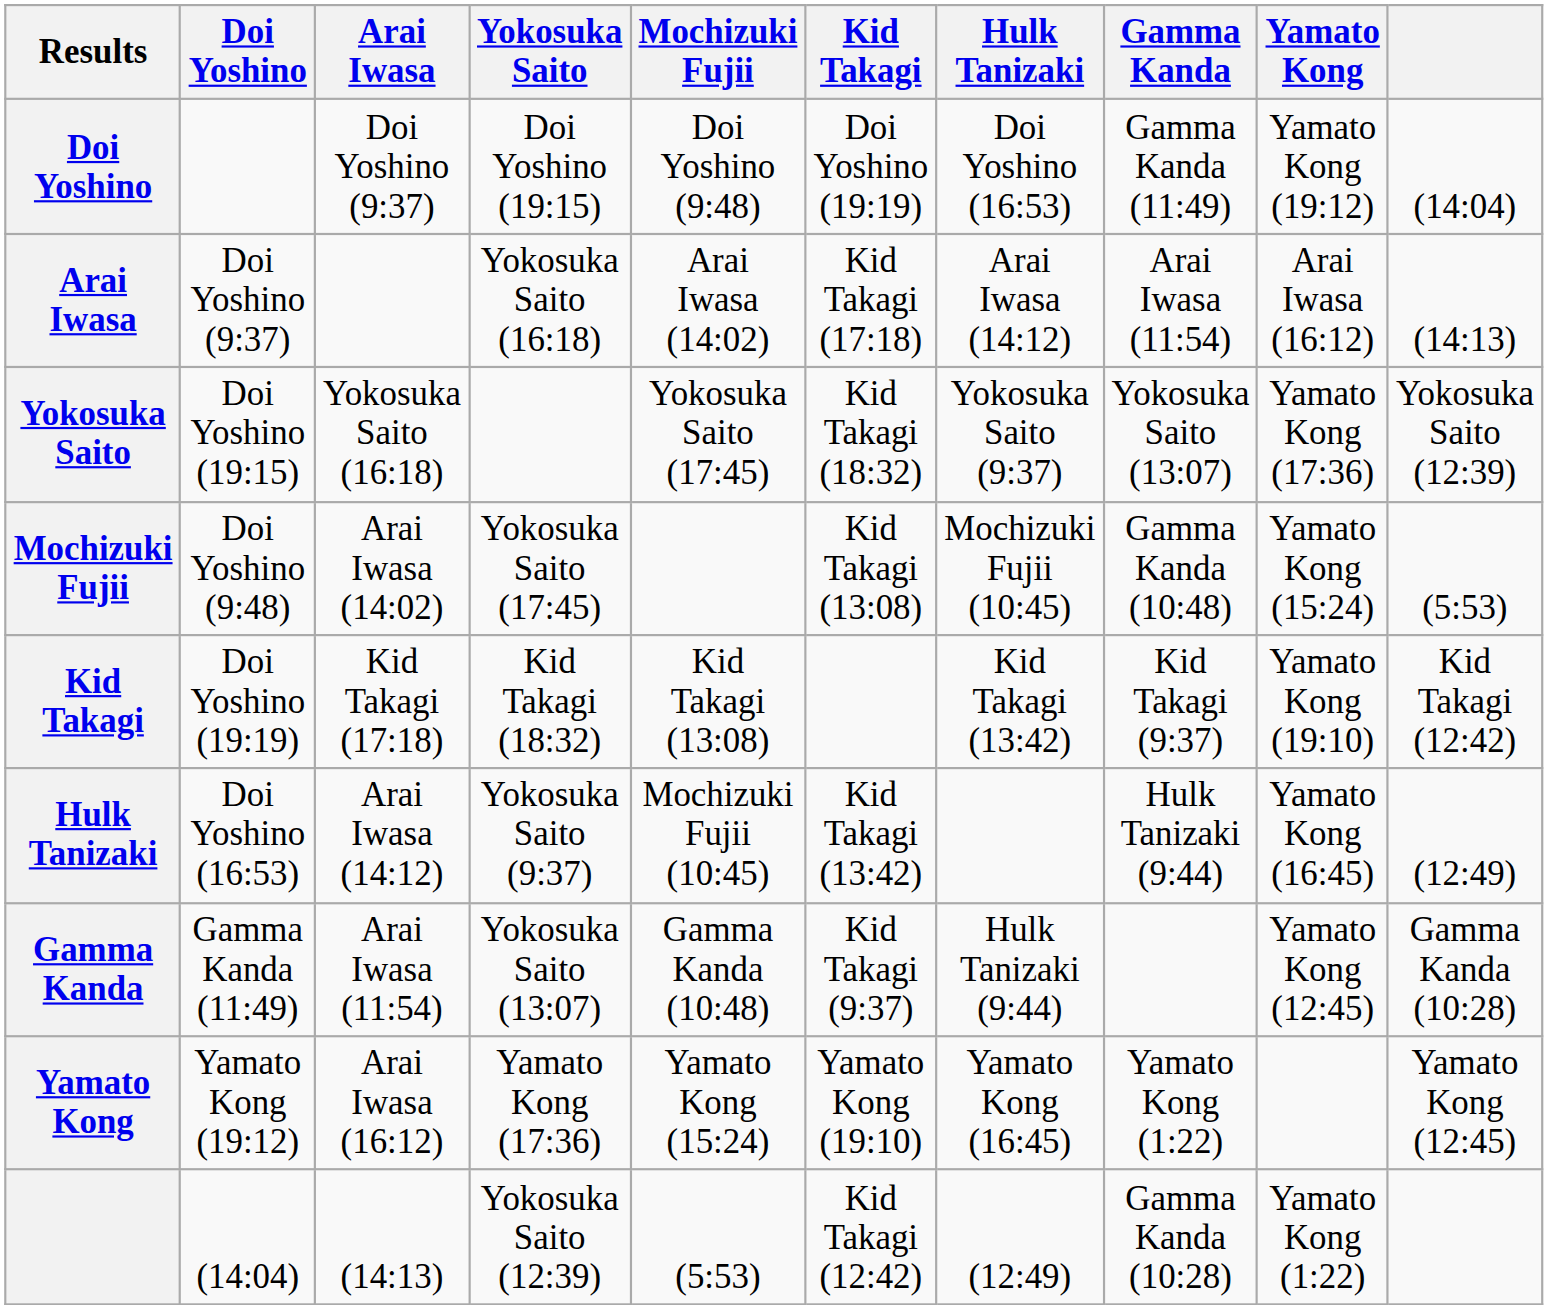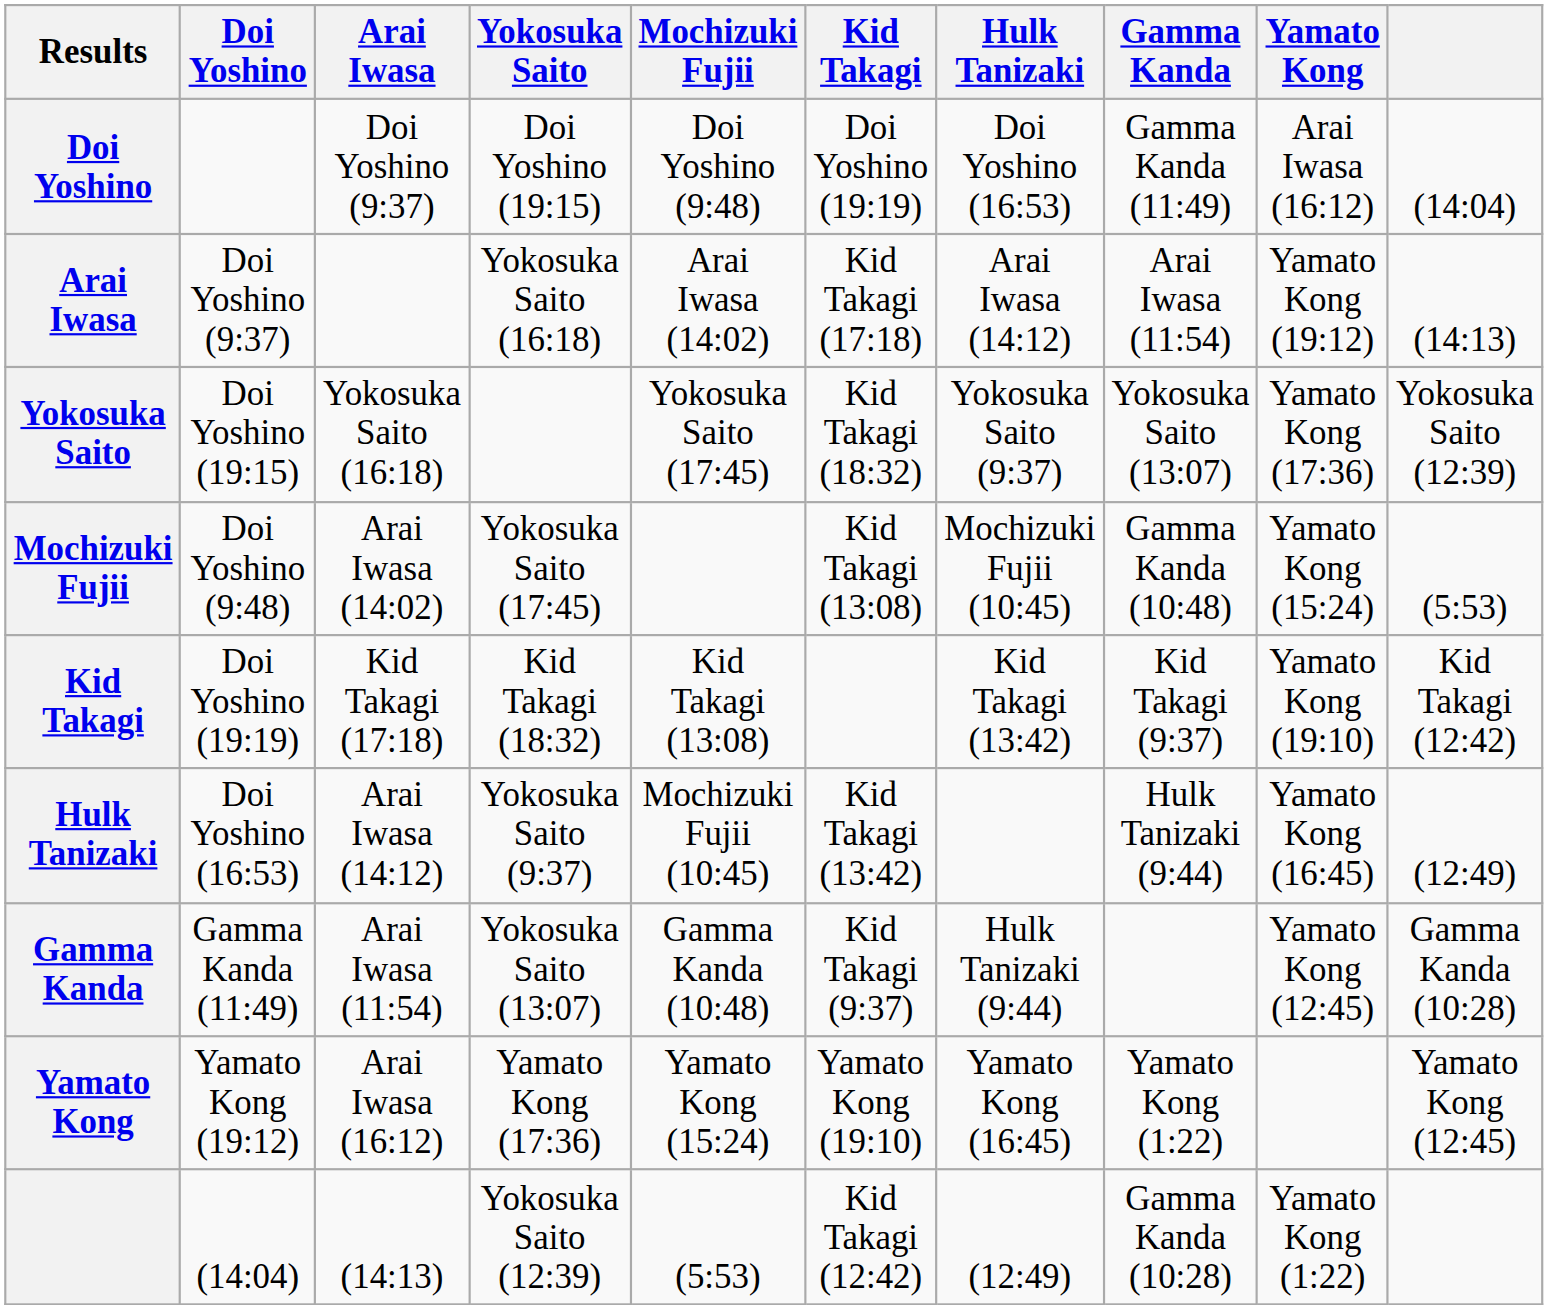(1323, 165) Yamato Kong (19:12) -> (1323, 165) Arai Iwasa (16:12)
(1323, 299) Arai Iwasa (16:12) -> (1323, 299) Yamato Kong (19:12)
